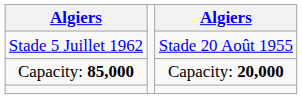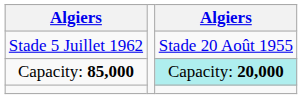(226, 71) no background -> (226, 71) paleturquoise background
